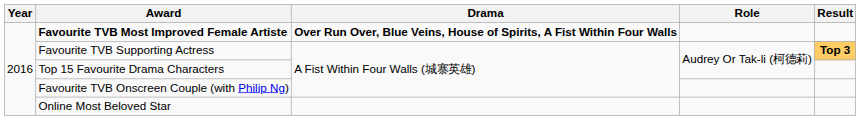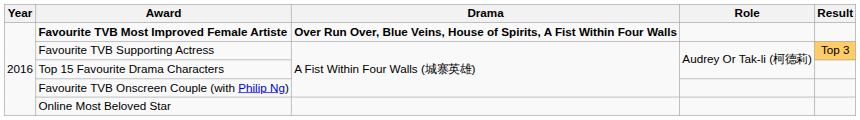(835, 50) bold -> (835, 50) normal
